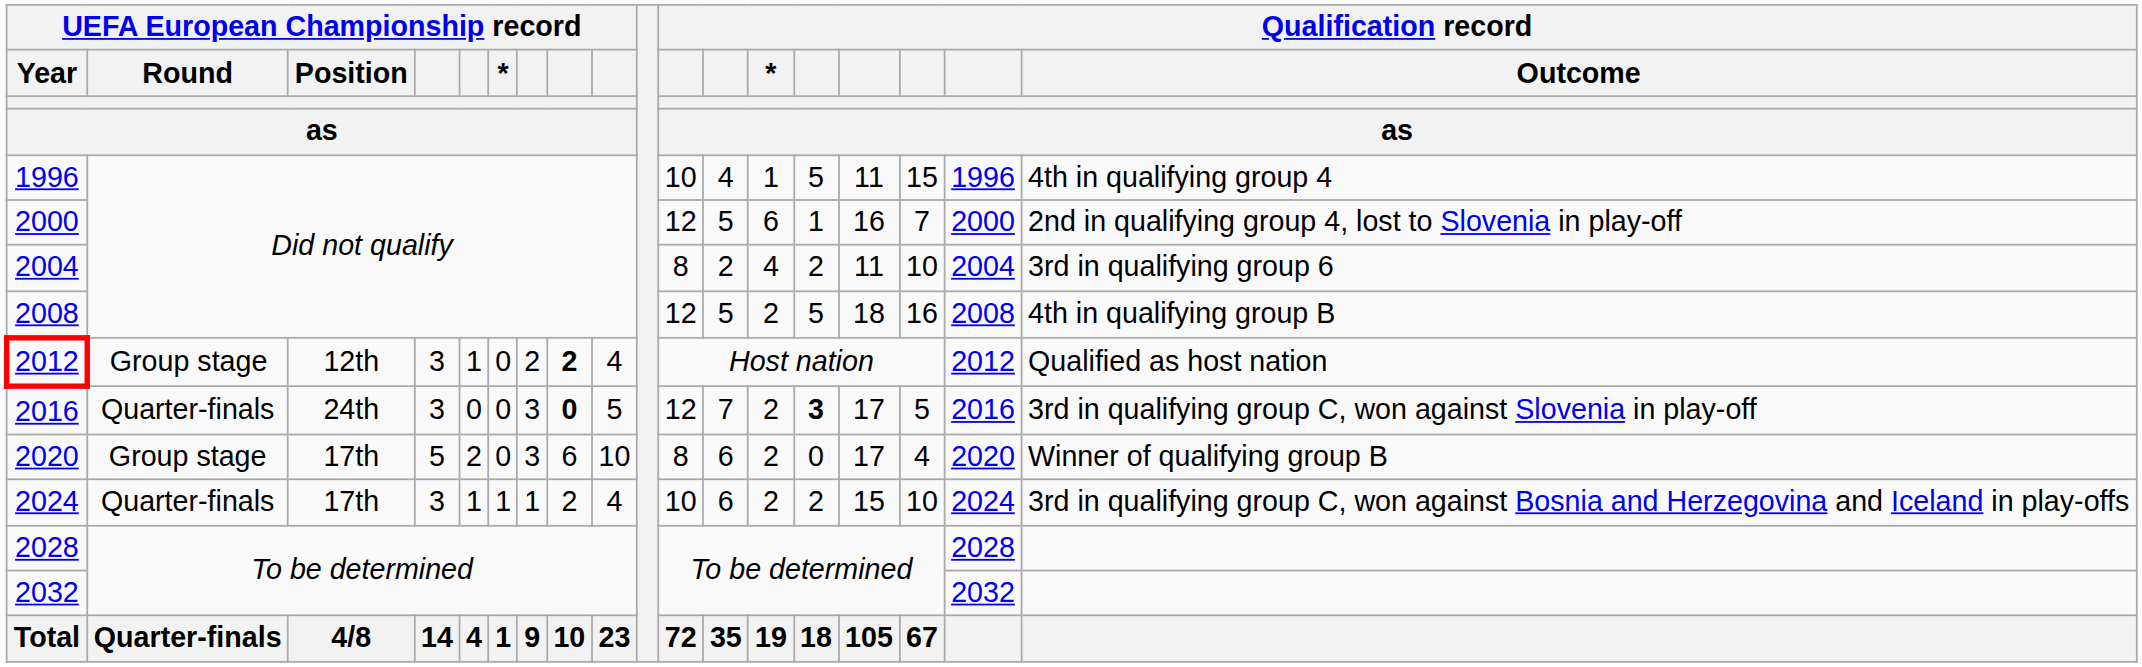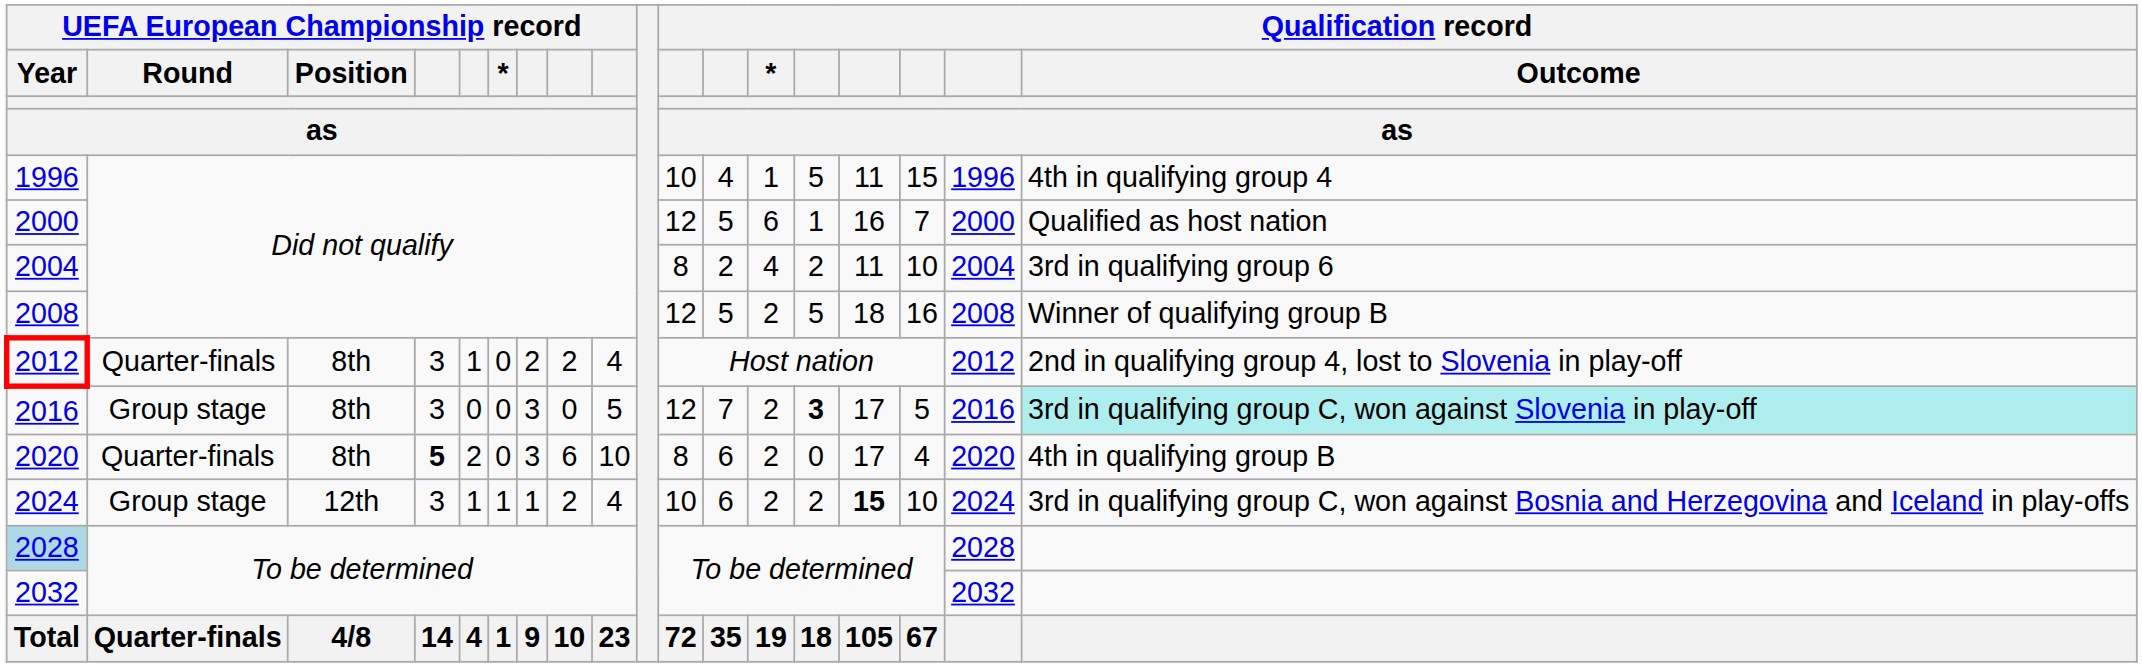(1355, 222) 2nd in qualifying group 4, lost to Slovenia in play-off -> (1178, 222) Qualified as host nation
(1182, 313) 4th in qualifying group B -> (1208, 313) Winner of qualifying group B
(189, 361) Group stage -> (189, 361) Quarter-finals
(351, 361) 12th -> (351, 361) 8th
(569, 361) bold -> (569, 361) normal
(1178, 361) Qualified as host nation -> (1355, 361) 2nd in qualifying group 4, lost to Slovenia in play-off
(188, 410) Quarter-finals -> (188, 410) Group stage
(351, 410) 24th -> (351, 410) 8th
(569, 410) bold -> (569, 410) normal
(1392, 410) no background -> (1392, 410) paleturquoise background
(188, 456) Group stage -> (188, 456) Quarter-finals
(351, 456) 17th -> (351, 456) 8th
(437, 456) normal -> (437, 456) bold
(1208, 456) Winner of qualifying group B -> (1182, 456) 4th in qualifying group B
(188, 501) Quarter-finals -> (188, 501) Group stage
(351, 501) 17th -> (351, 501) 12th
(869, 501) normal -> (869, 501) bold
(47, 547) no background -> (47, 547) lightblue background
